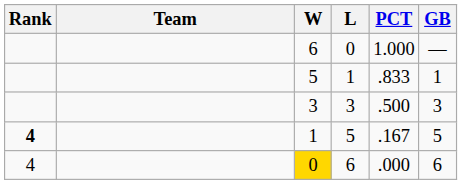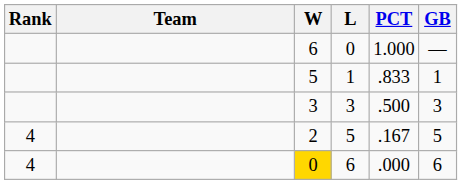(30, 135) bold -> (30, 135) normal
(313, 135) 1 -> (313, 135) 2
